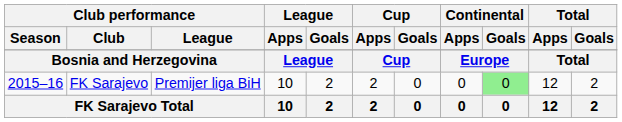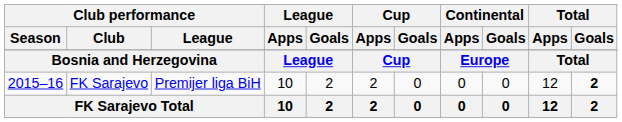(506, 83) lightgreen background -> (506, 83) no background
(594, 83) normal -> (594, 83) bold
